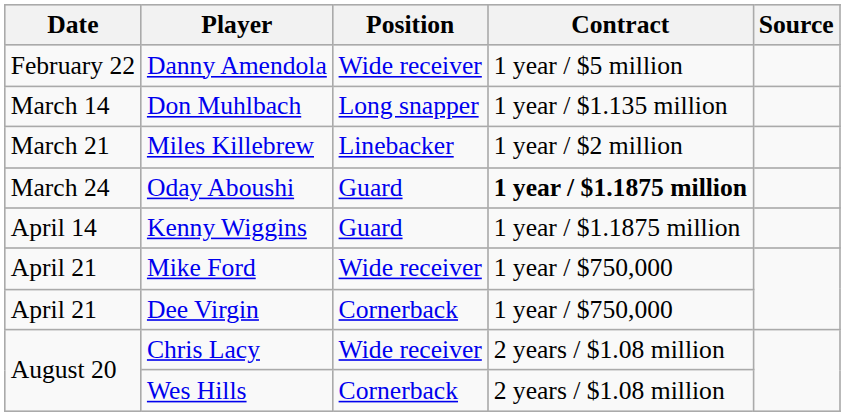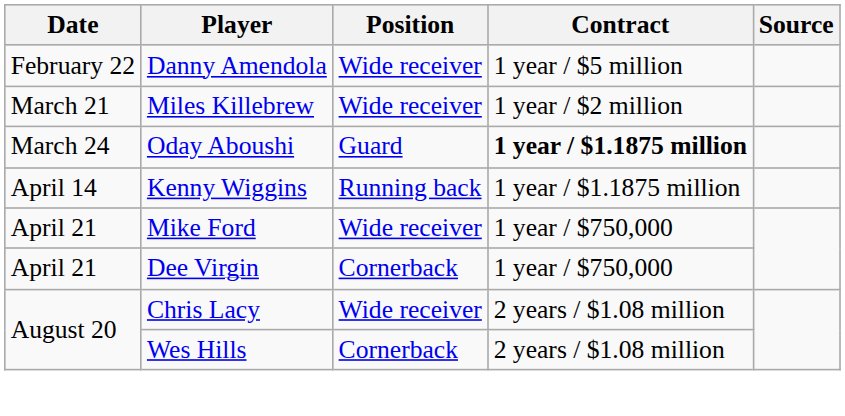- row: (224, 106)
(396, 146) Linebacker -> (410, 106) Wide receiver
(371, 227) Guard -> (410, 187) Running back
